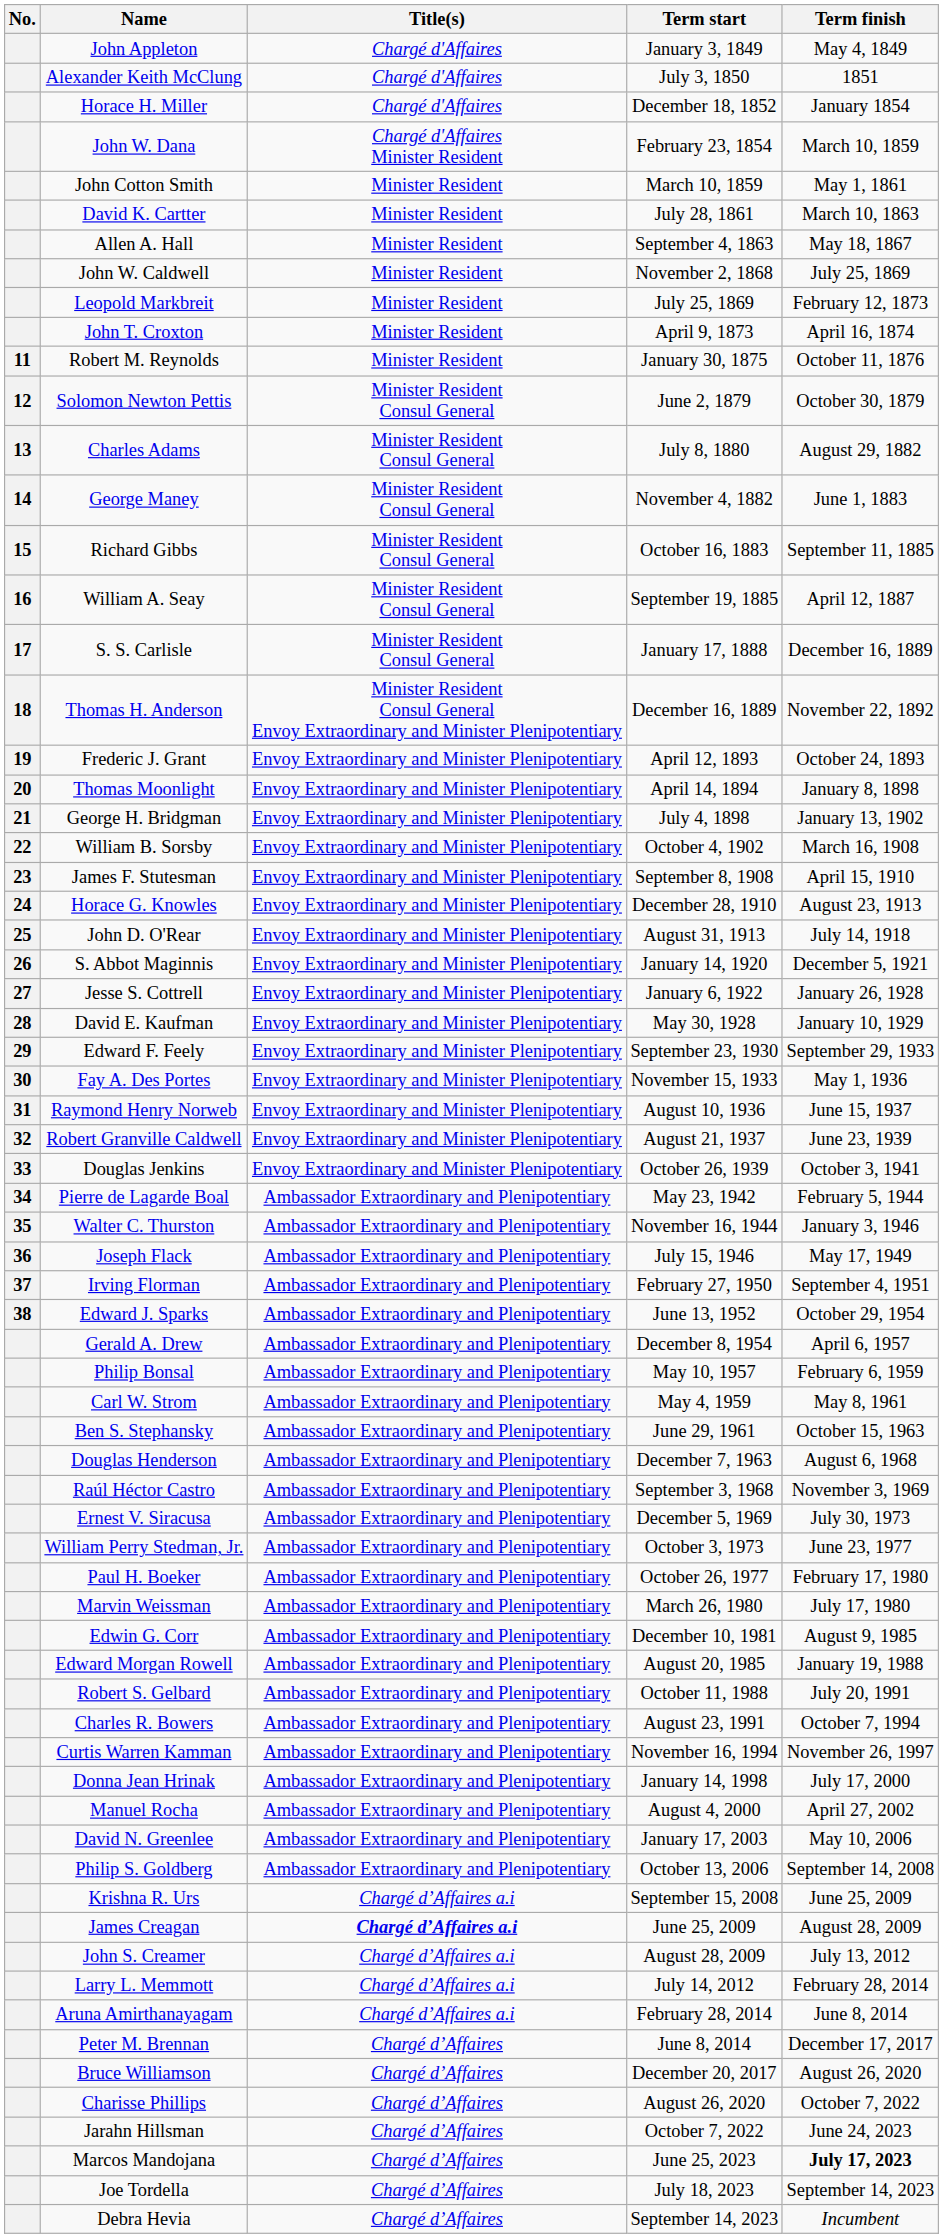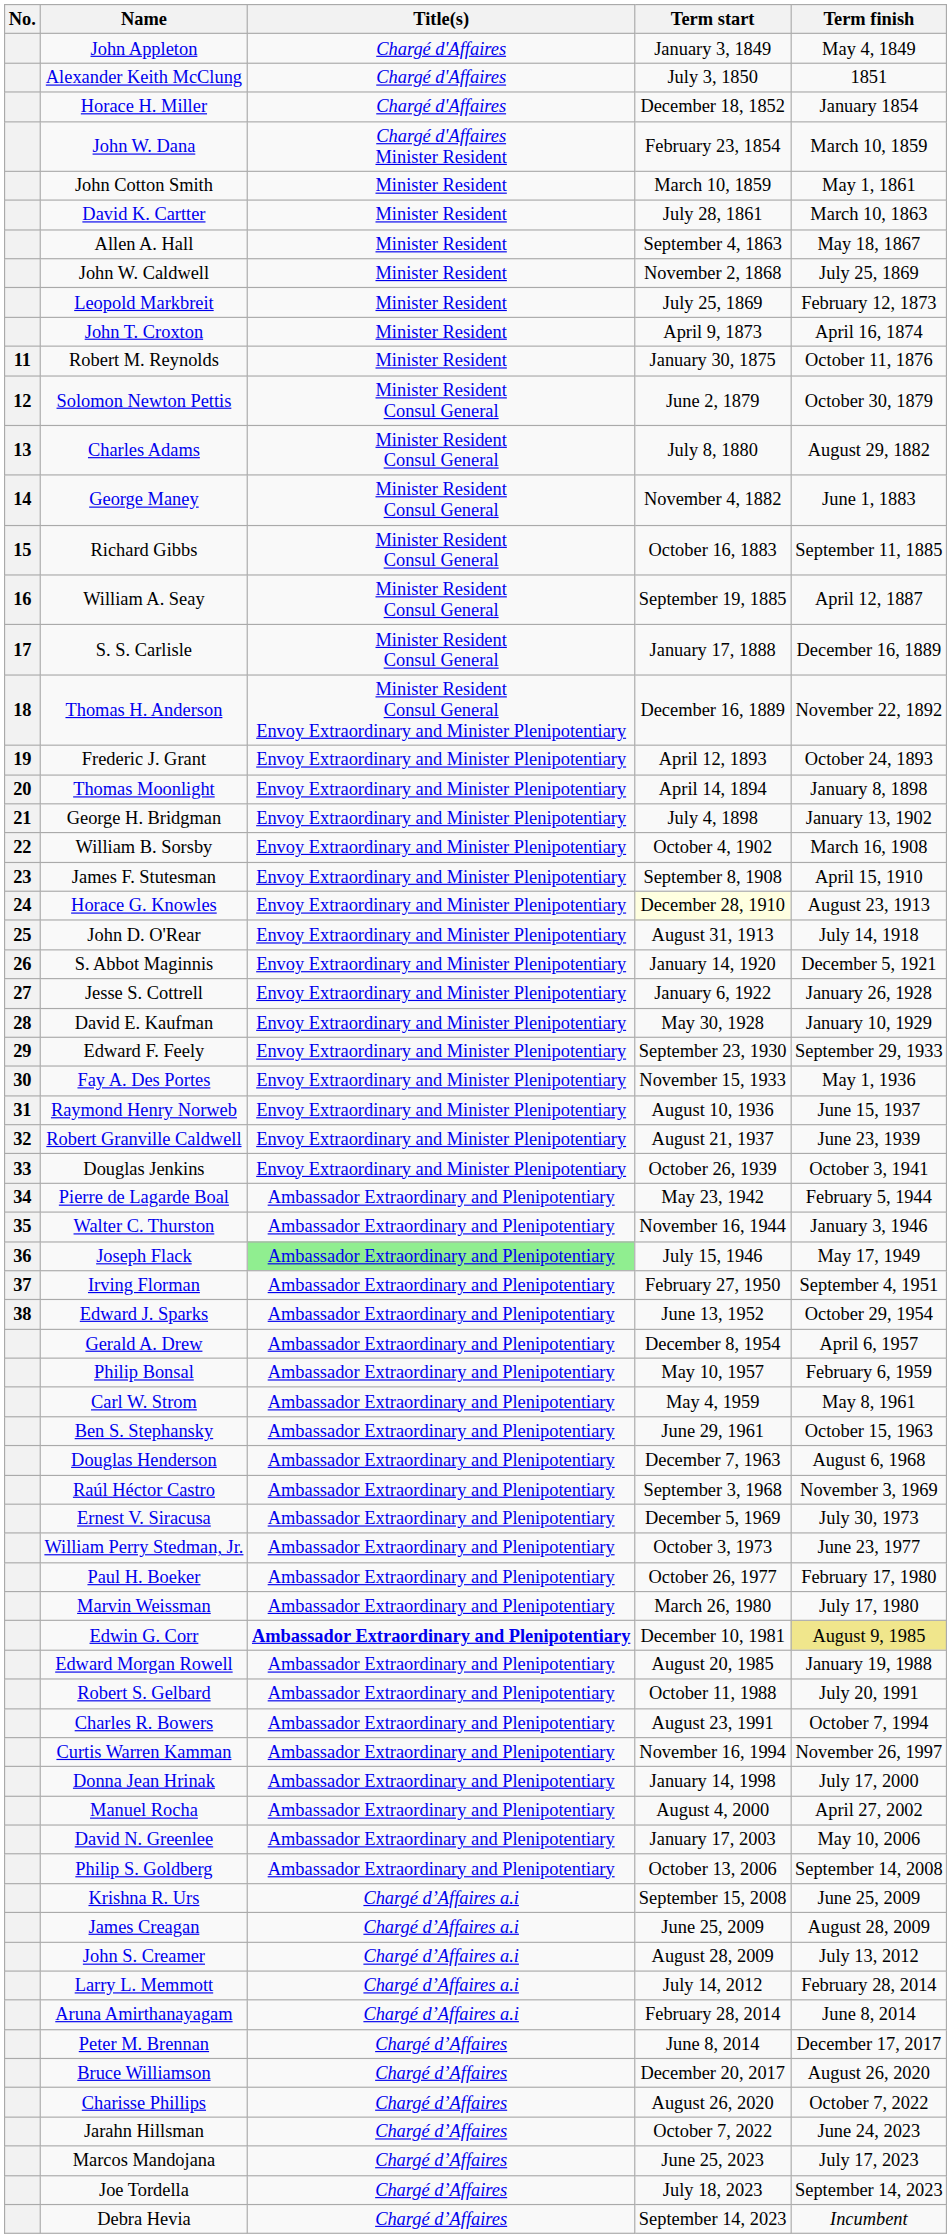(704, 905) no background -> (713, 905) lightyellow background
(437, 1255) no background -> (441, 1255) lightgreen background
(437, 1635) normal -> (441, 1635) bold
(860, 1635) no background -> (869, 1635) khaki background
(437, 1927) bold -> (441, 1927) normal
(860, 2160) bold -> (869, 2160) normal
